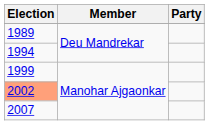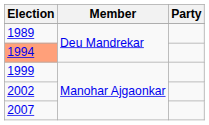(21, 52) no background -> (21, 52) lightsalmon background
(21, 91) lightsalmon background -> (21, 91) no background
